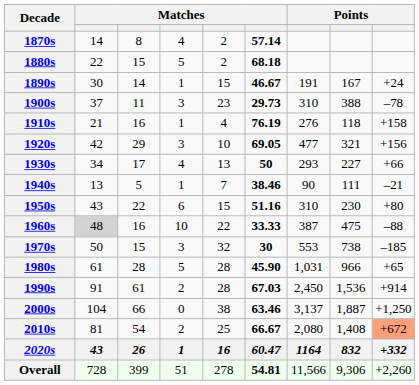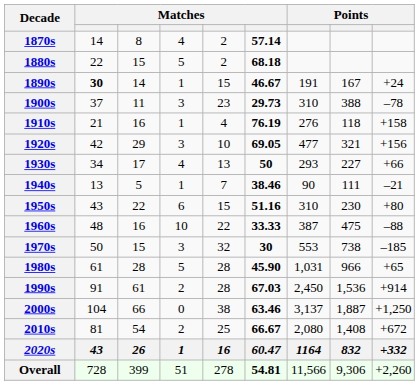(96, 82) normal -> (96, 82) bold
(96, 226) lightgrey background -> (96, 226) no background
(393, 329) lightsalmon background -> (393, 329) no background
